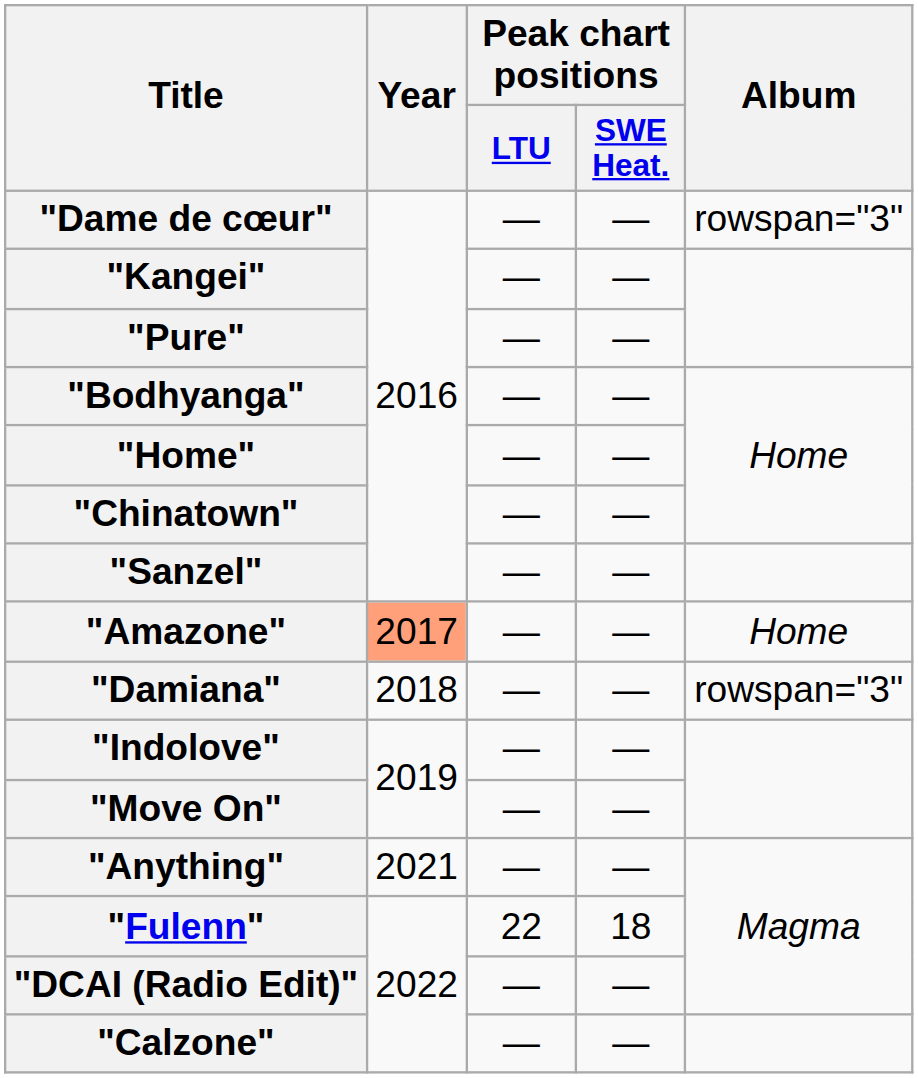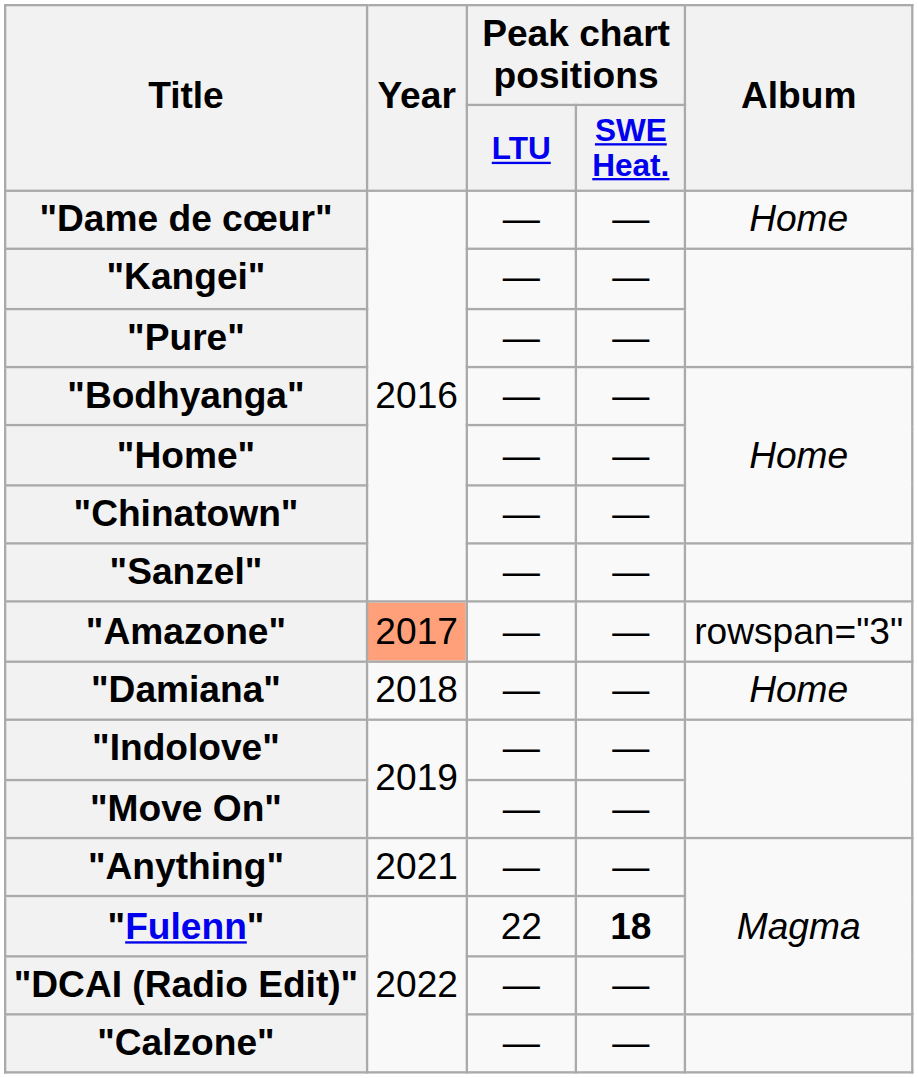(799, 219) rowspan="3" -> (799, 219) Home
(799, 631) Home -> (799, 631) rowspan="3"
(799, 690) rowspan="3" -> (799, 690) Home
(631, 925) normal -> (631, 925) bold
